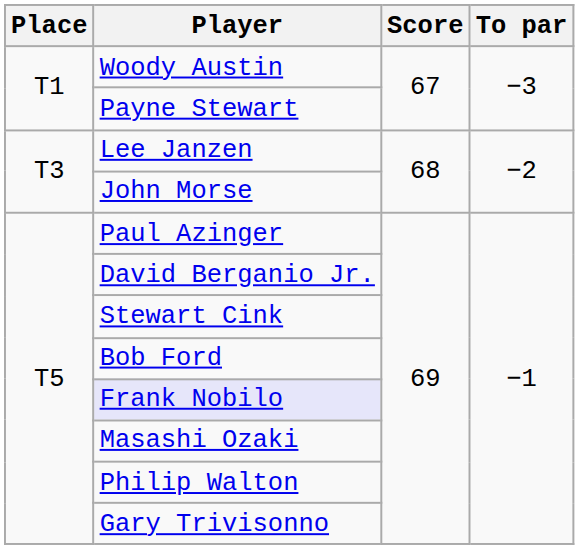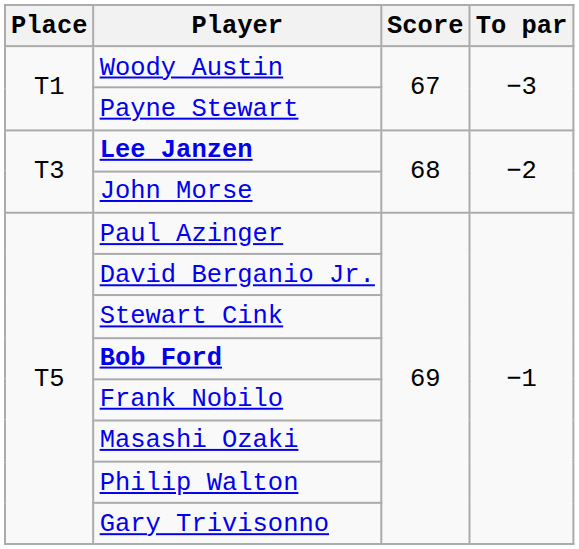(176, 150) normal -> (176, 150) bold
(161, 358) normal -> (161, 358) bold
(191, 399) lavender background -> (191, 399) no background
